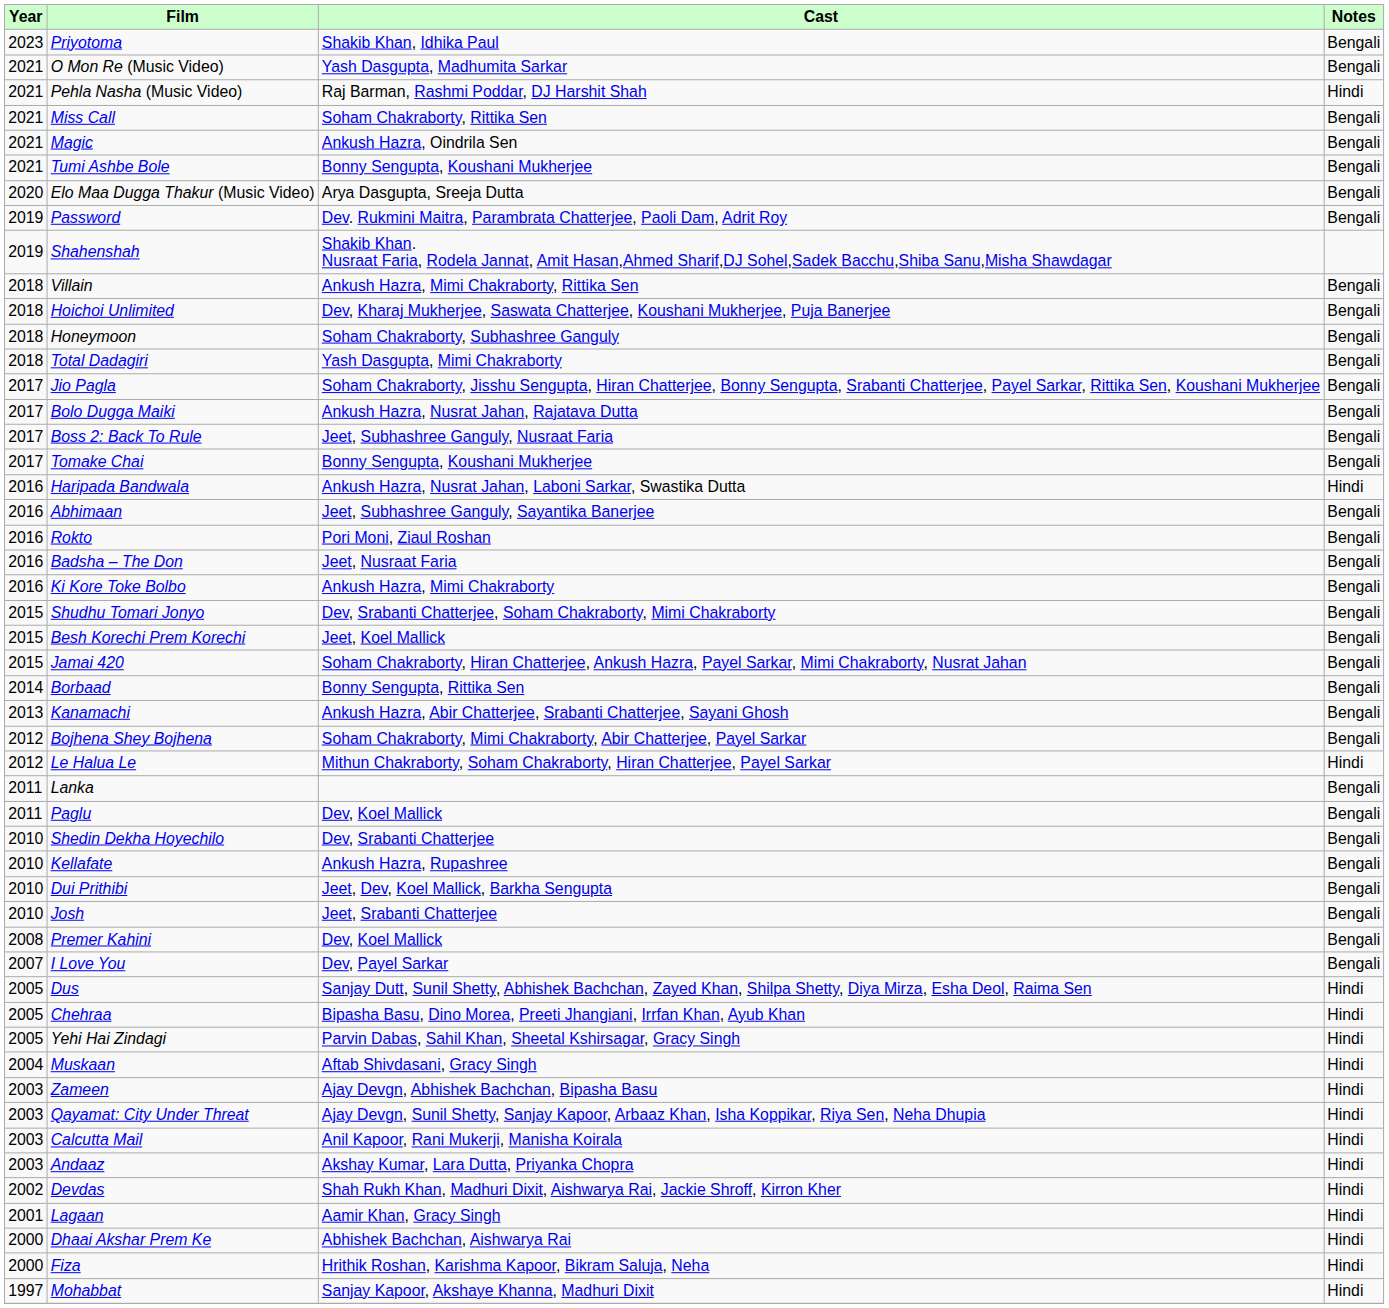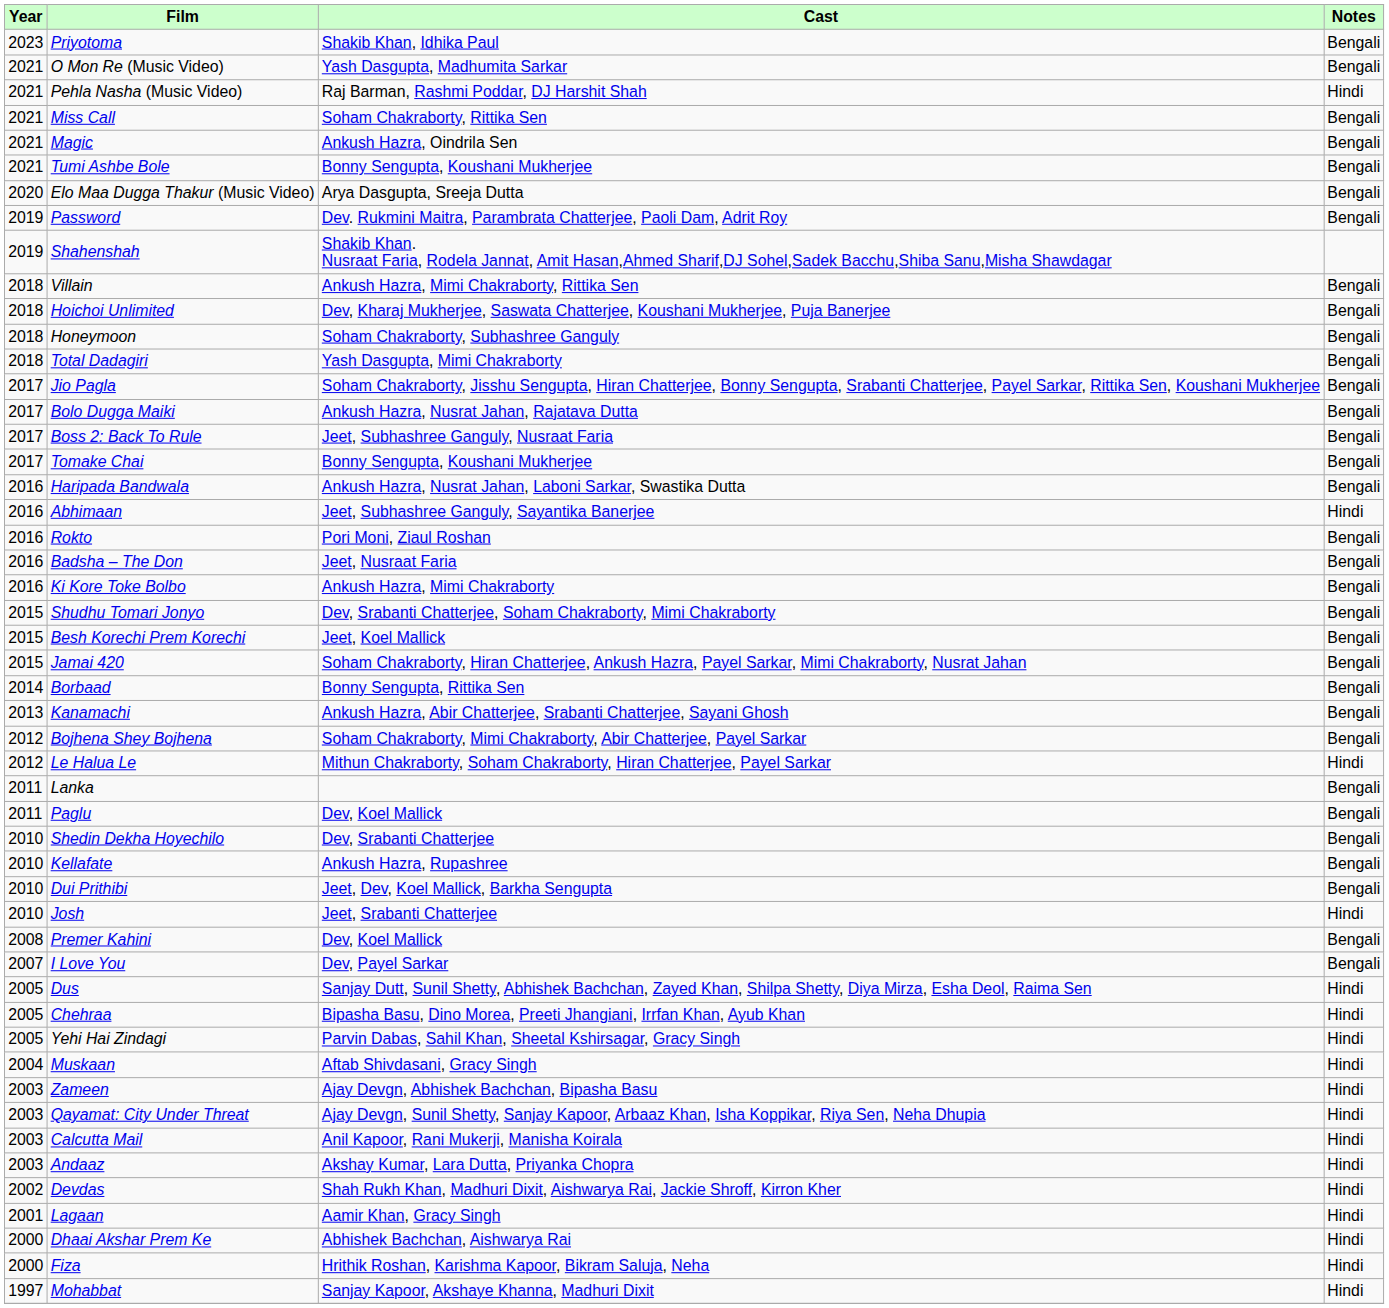(1345, 487) Hindi -> (1354, 487) Bengali
(1354, 512) Bengali -> (1345, 512) Hindi
(1354, 914) Bengali -> (1345, 914) Hindi
